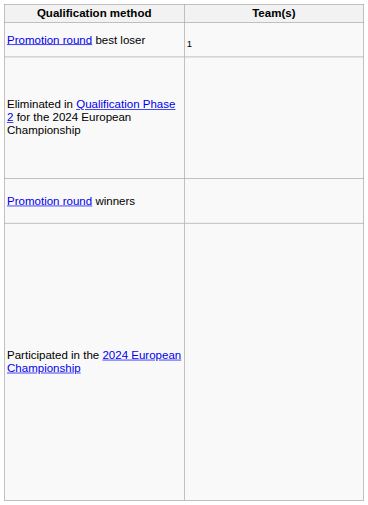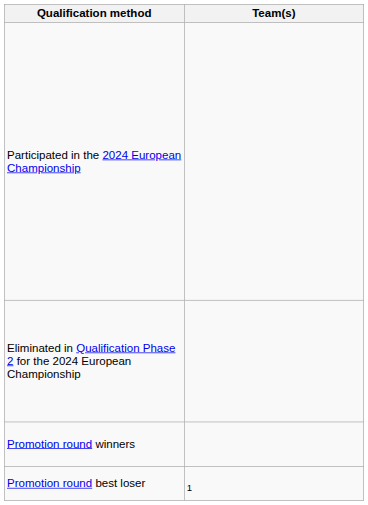rows swapped: (94, 361) <-> (76, 39)
